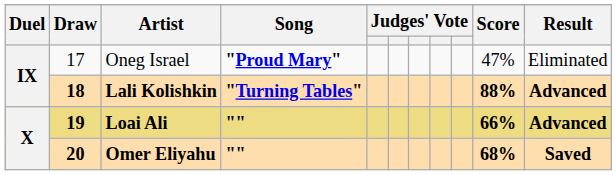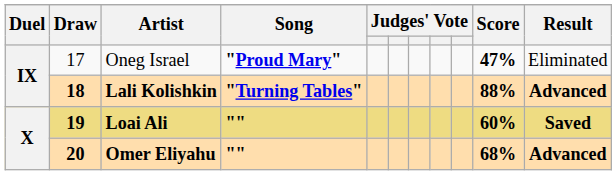(498, 60) normal -> (498, 60) bold
(498, 123) 66% -> (498, 123) 60%
(568, 123) Advanced -> (568, 123) Saved
(568, 154) Saved -> (568, 154) Advanced
